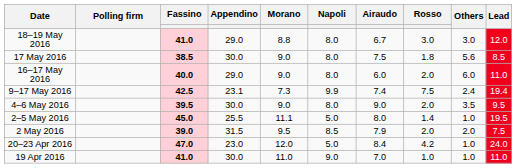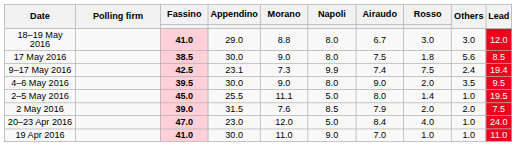- row: (40, 74)
(284, 130) 9.5 -> (284, 109) 7.6
(428, 143) 4.2 -> (428, 122) 4.0
